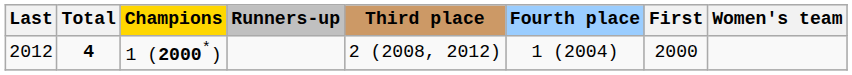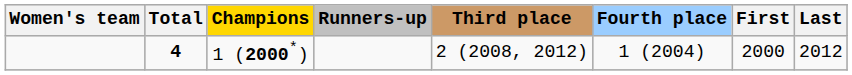columns swapped: (777, 20) <-> (31, 20)
